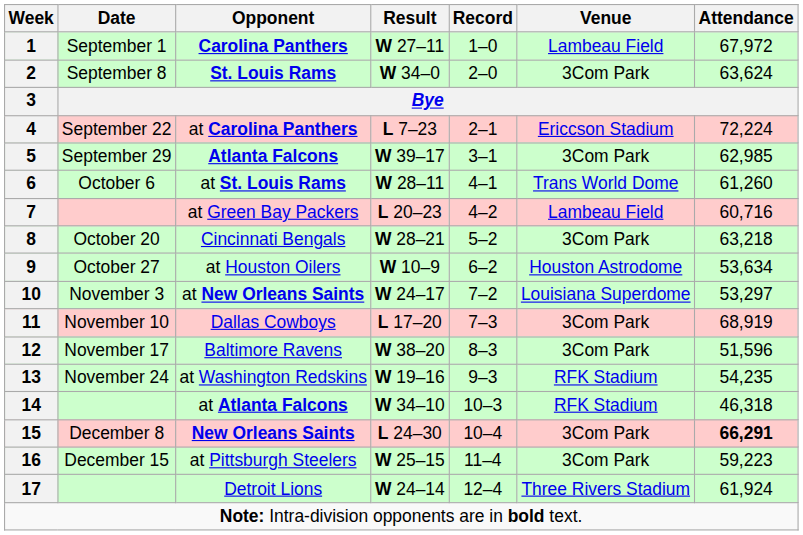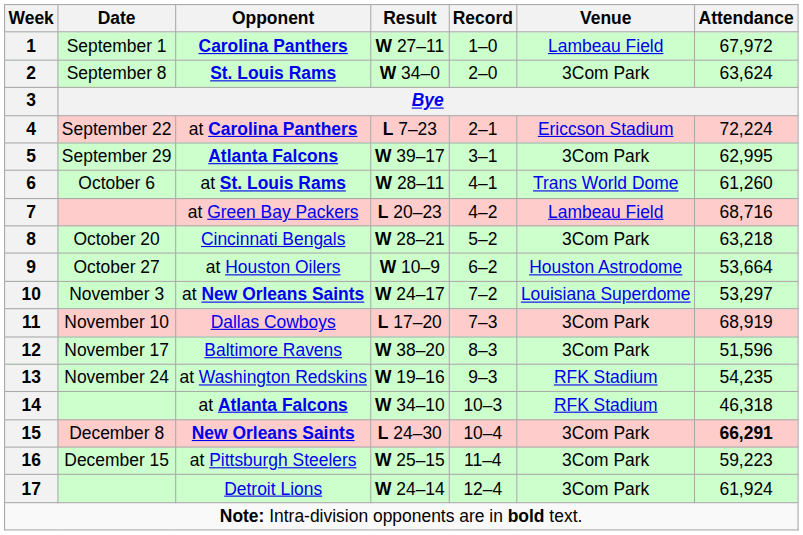(746, 156) 62,985 -> (746, 156) 62,995
(746, 211) 60,716 -> (746, 211) 68,716
(746, 267) 53,634 -> (746, 267) 53,664
(606, 488) Three Rivers Stadium -> (606, 488) 3Com Park
